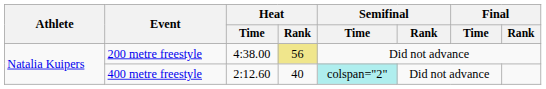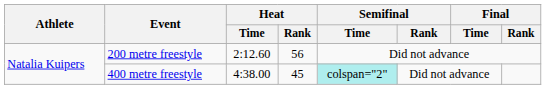(252, 54) 4:38.00 -> (252, 54) 2:12.60
(297, 54) khaki background -> (297, 54) no background
(252, 74) 2:12.60 -> (252, 74) 4:38.00
(297, 74) 40 -> (297, 74) 45
